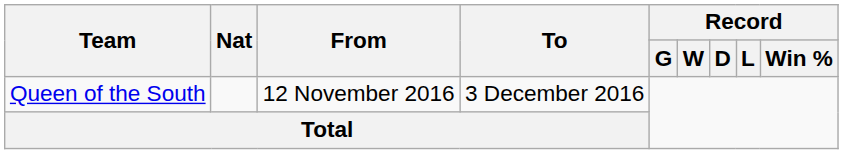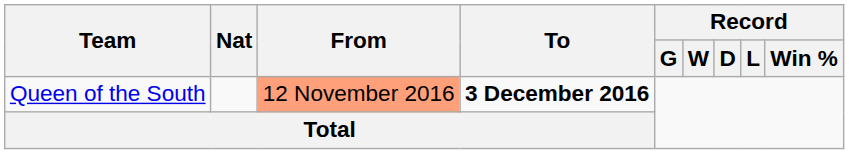(359, 93) no background -> (359, 93) lightsalmon background
(555, 93) normal -> (557, 93) bold
